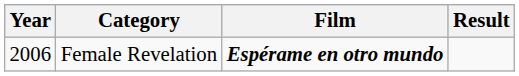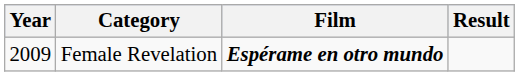(30, 53) 2006 -> (30, 53) 2009
